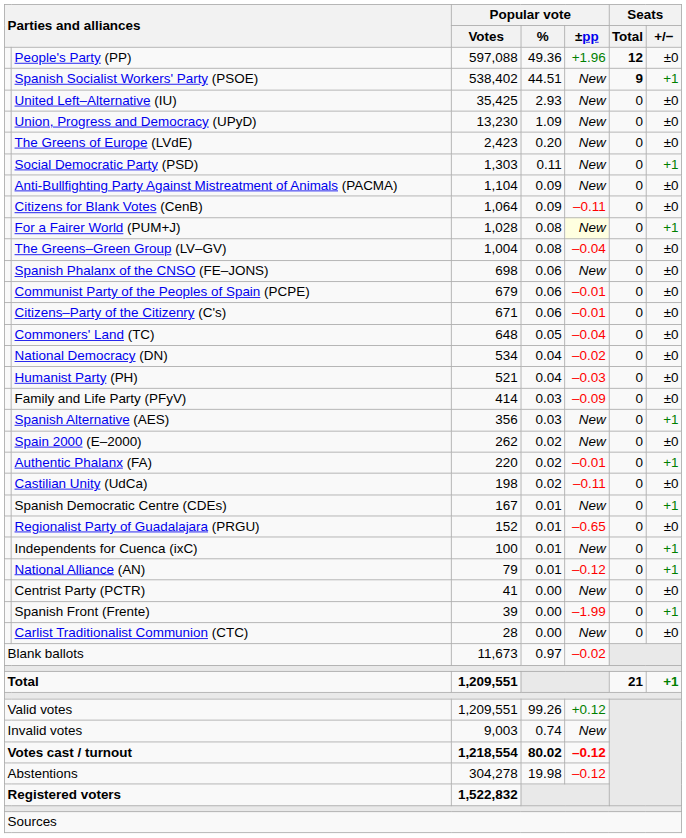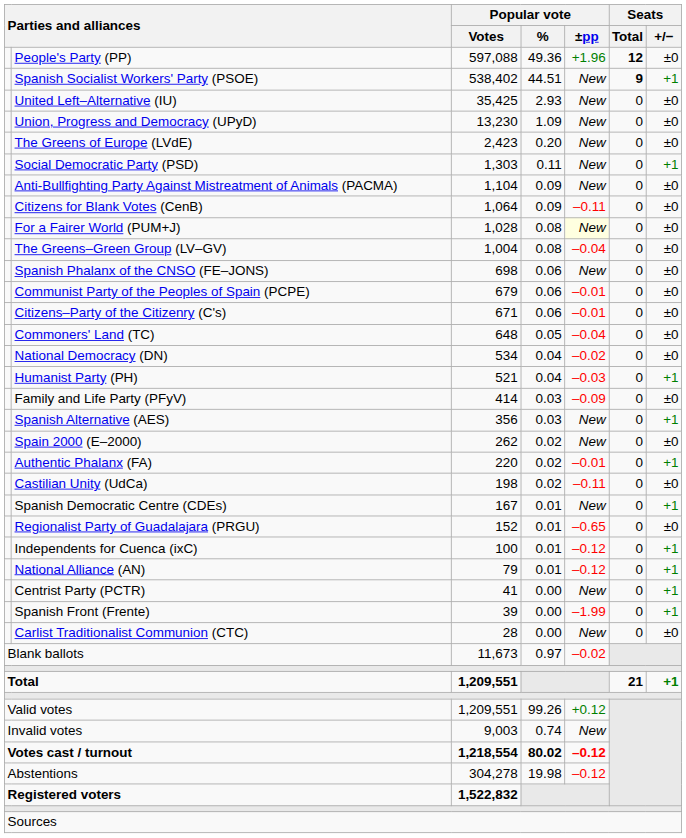(671, 228) +1 -> (671, 228) ±0
(671, 377) ±0 -> (671, 377) +1
(592, 548) New -> (589, 548) –0.12
(671, 590) ±0 -> (671, 590) +1
